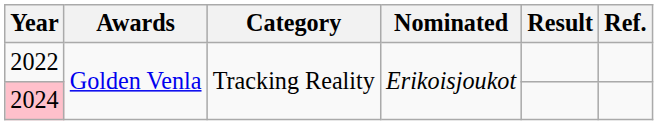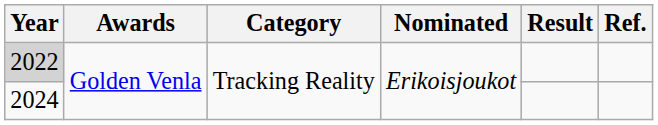(34, 61) no background -> (34, 61) lightgrey background
(34, 100) pink background -> (34, 100) no background
